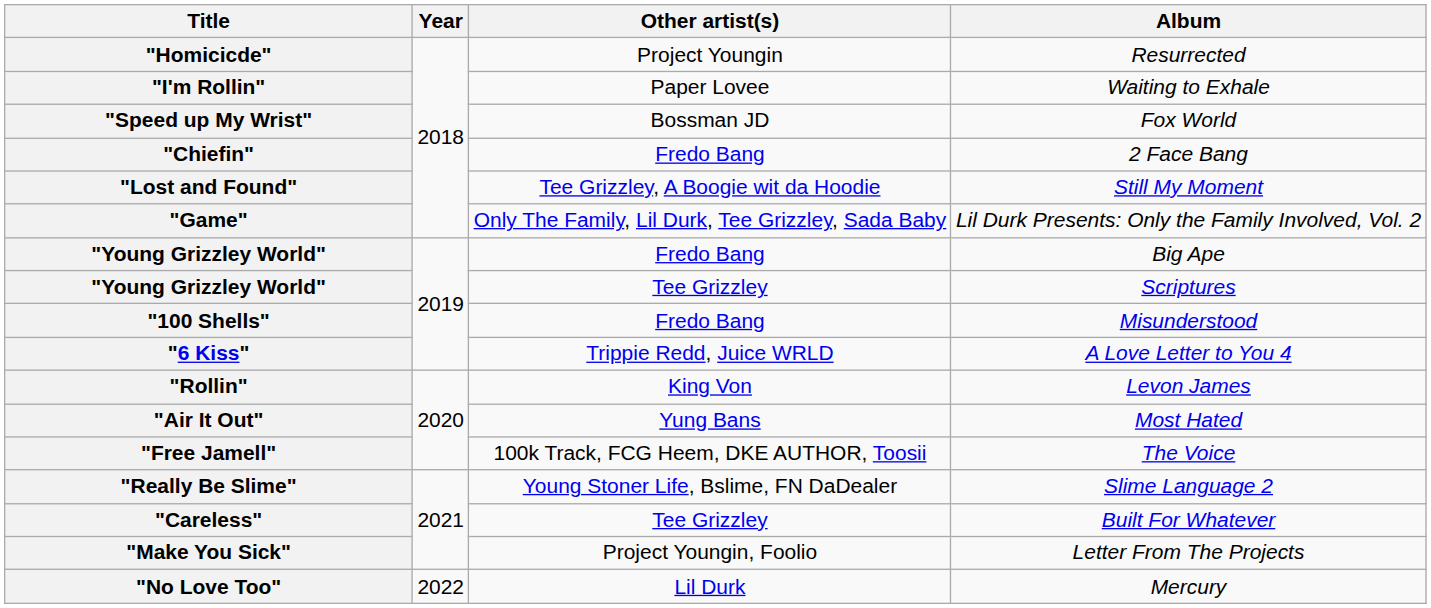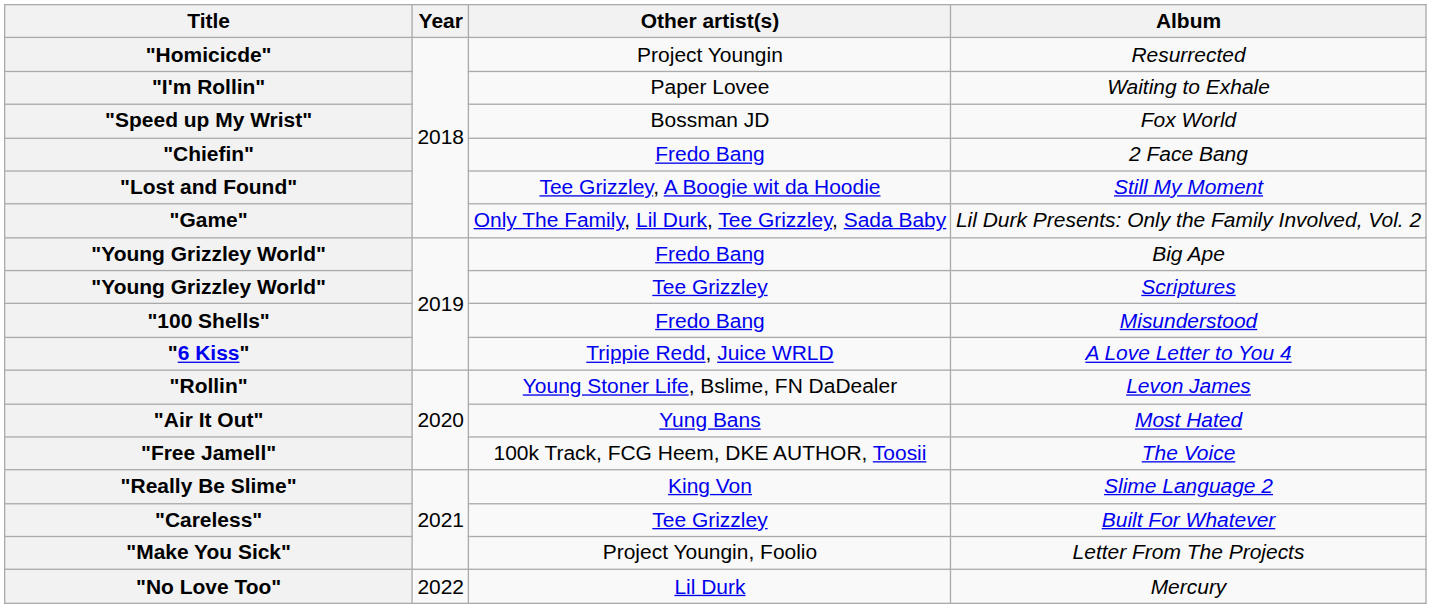(710, 386) King Von -> (710, 386) Young Stoner Life, Bslime, FN DaDealer
(710, 486) Young Stoner Life, Bslime, FN DaDealer -> (710, 486) King Von
